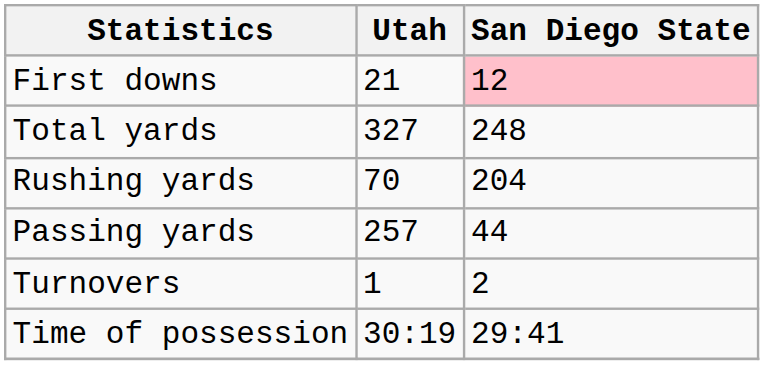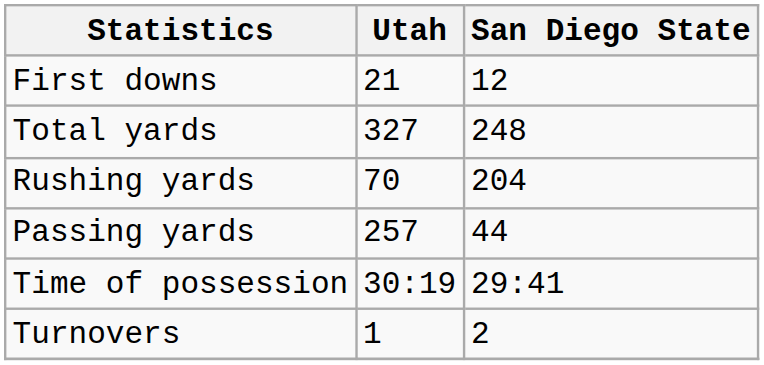(490, 81) pink background -> (490, 81) no background
rows swapped: (97, 284) <-> (180, 334)
